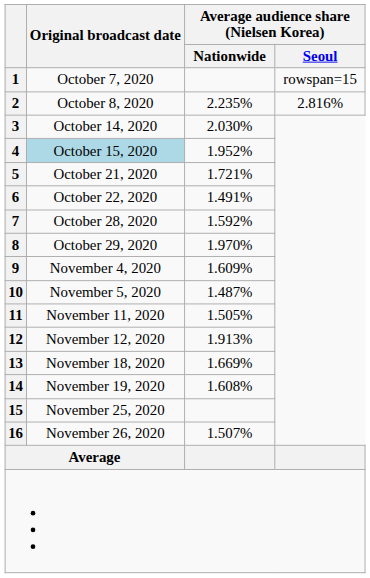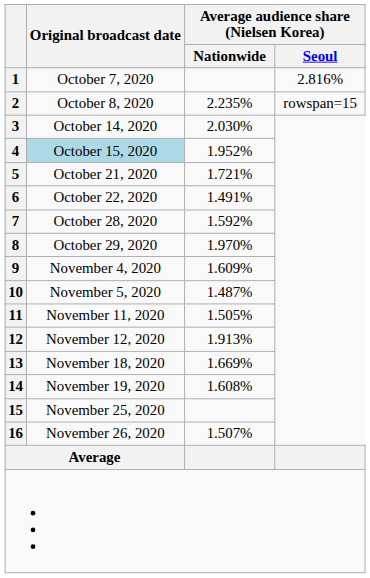(320, 79) rowspan=15 -> (320, 79) 2.816%
(320, 103) 2.816% -> (320, 103) rowspan=15
